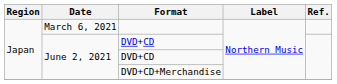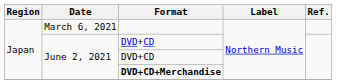(171, 72) normal -> (171, 72) bold
